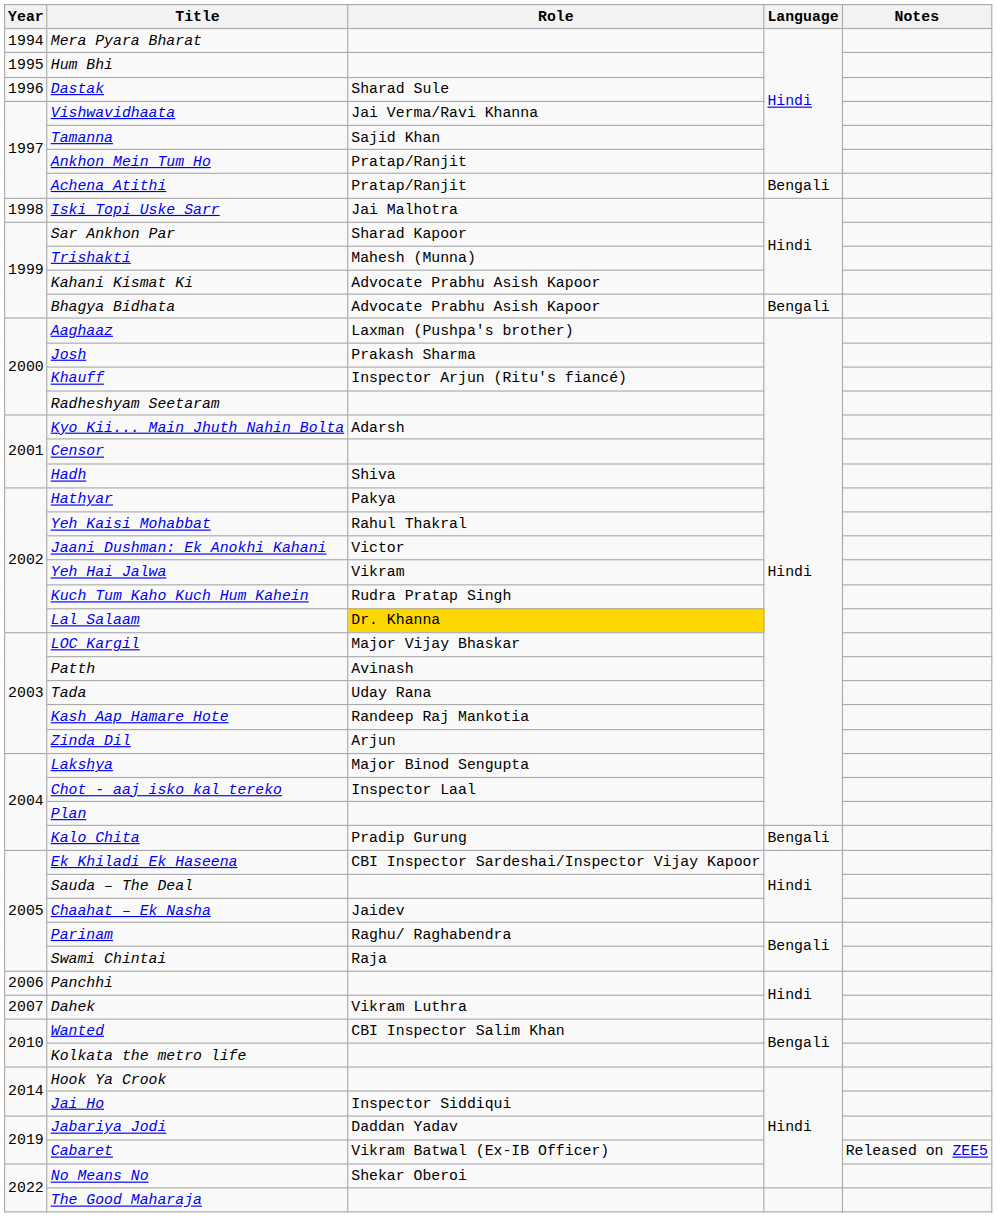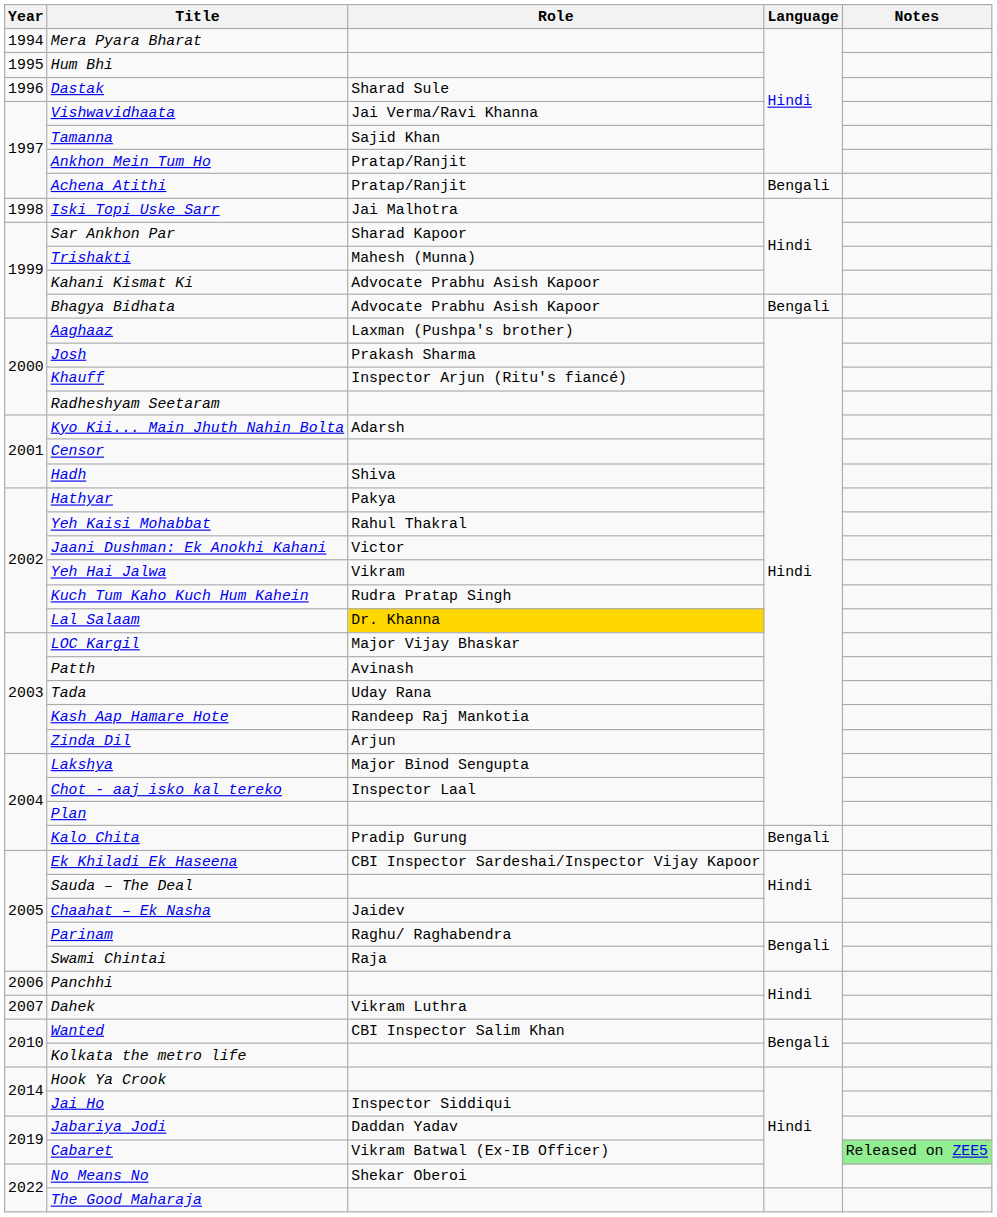(917, 1152) no background -> (917, 1152) lightgreen background
